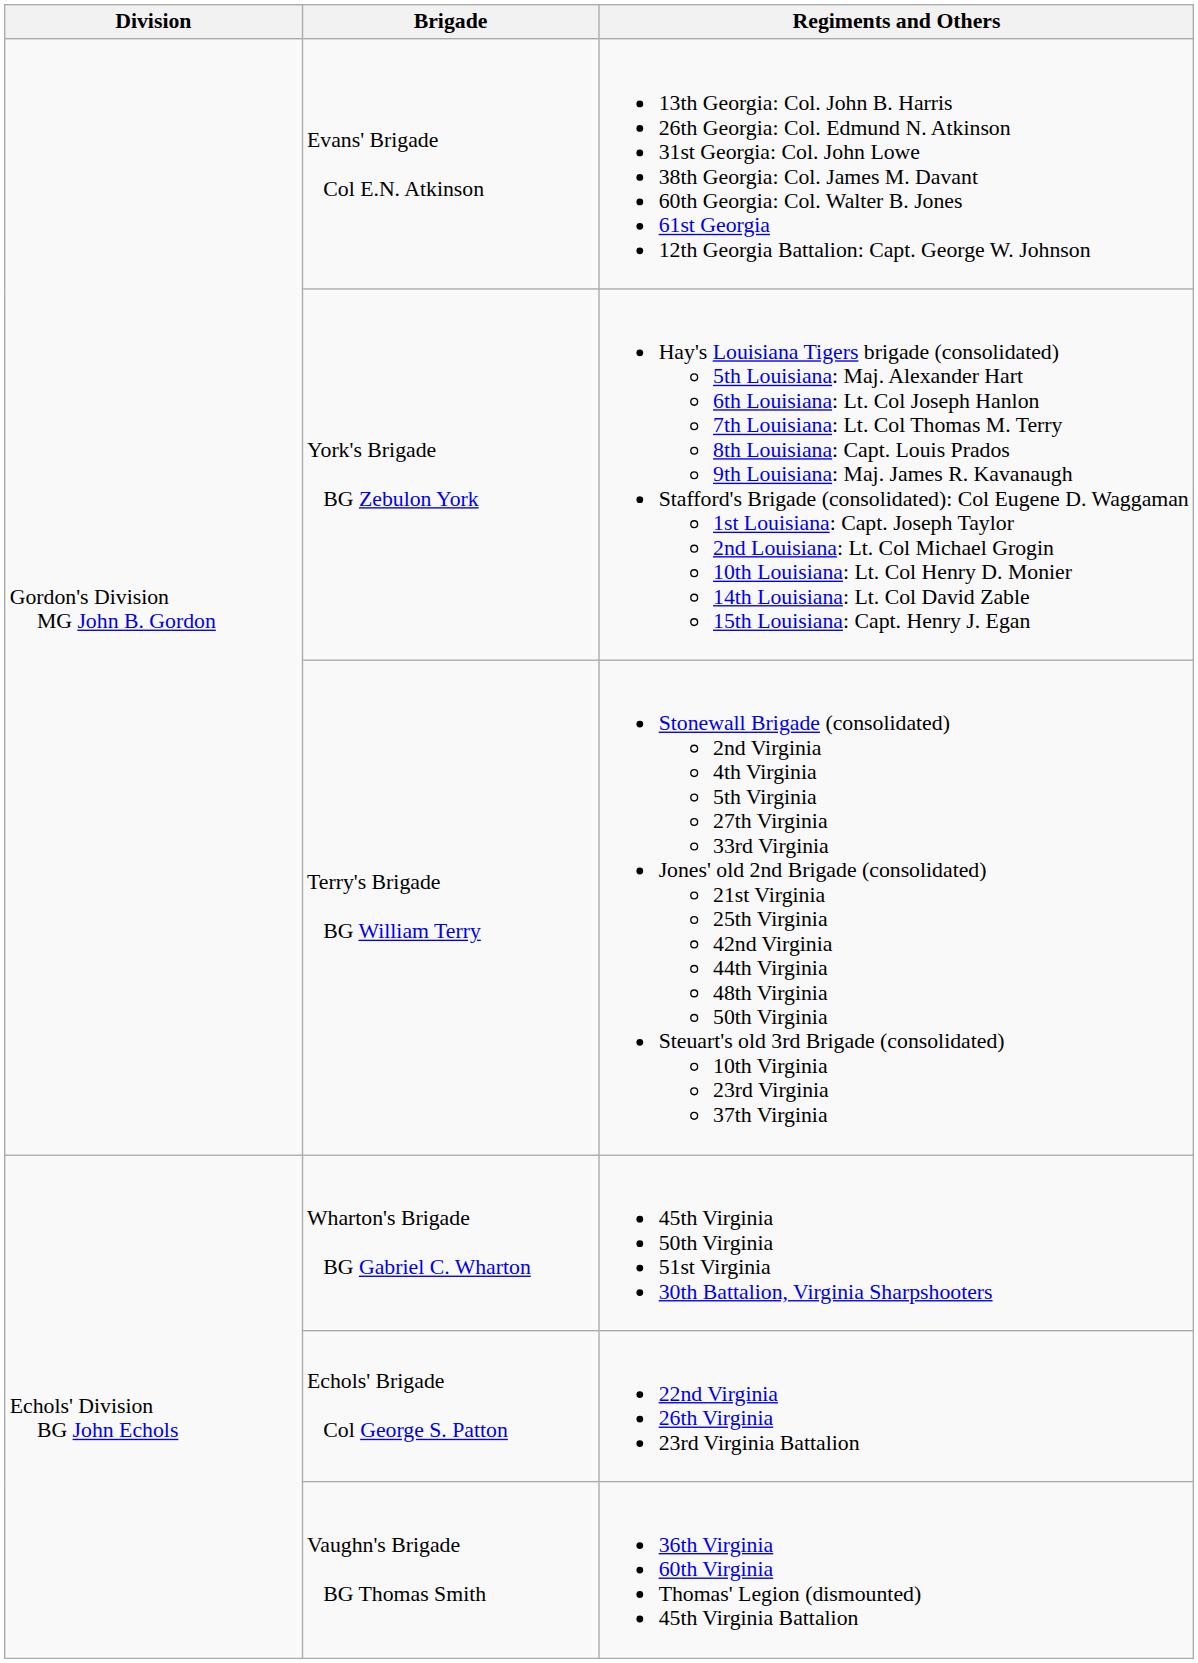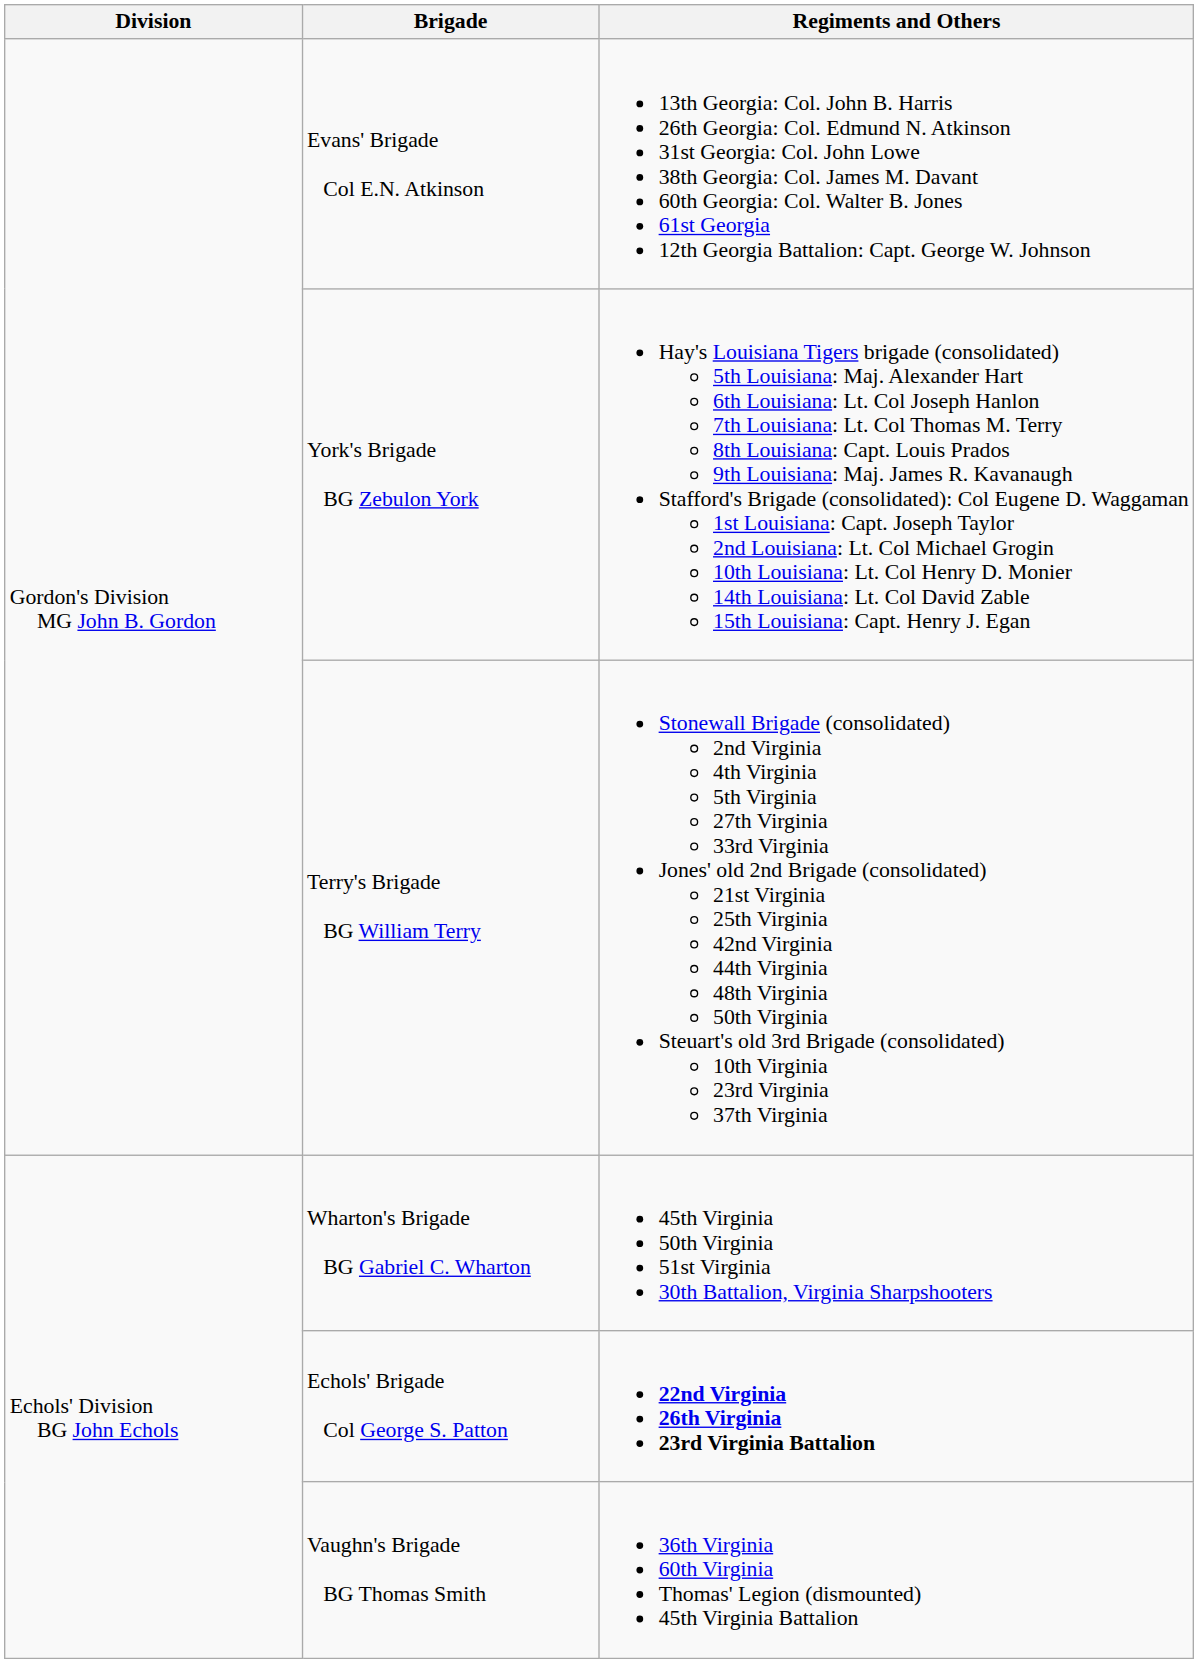(896, 1418) normal -> (896, 1418) bold
